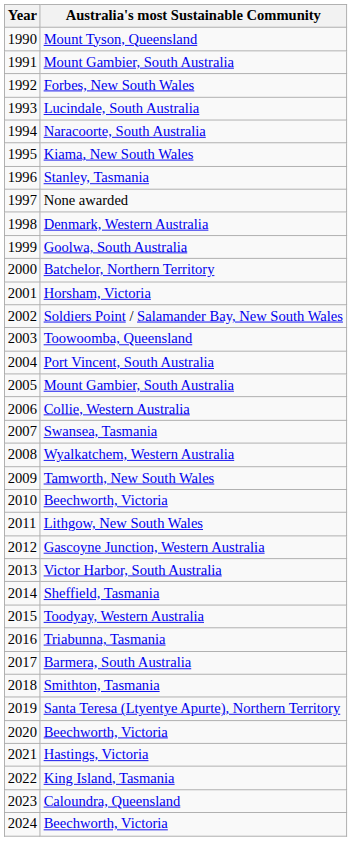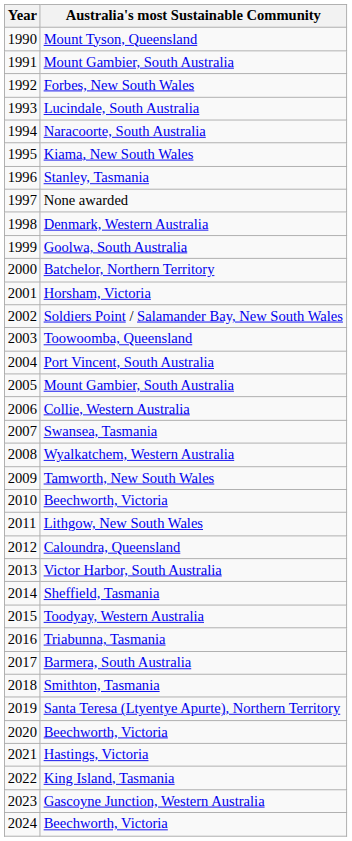(154, 547) Gascoyne Junction, Western Australia -> (112, 547) Caloundra, Queensland
(112, 801) Caloundra, Queensland -> (154, 801) Gascoyne Junction, Western Australia
